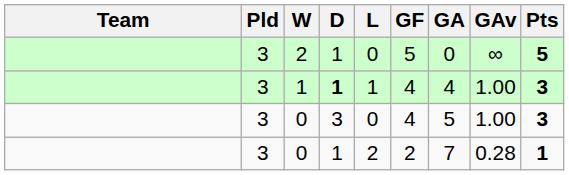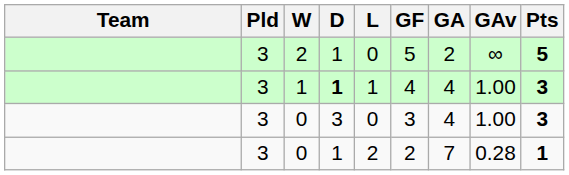(449, 53) 0 -> (449, 53) 2
(410, 119) 4 -> (410, 119) 3
(449, 119) 5 -> (449, 119) 4
